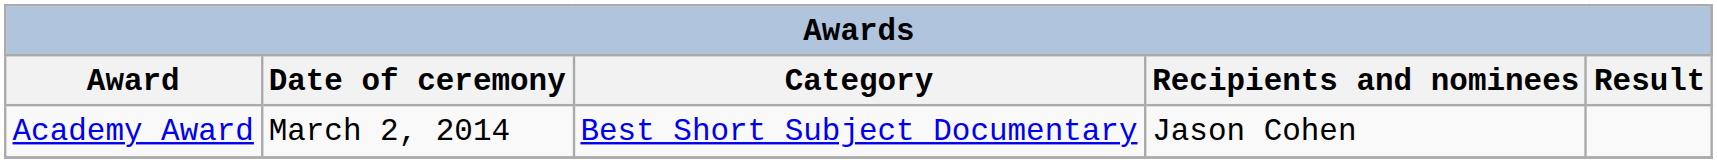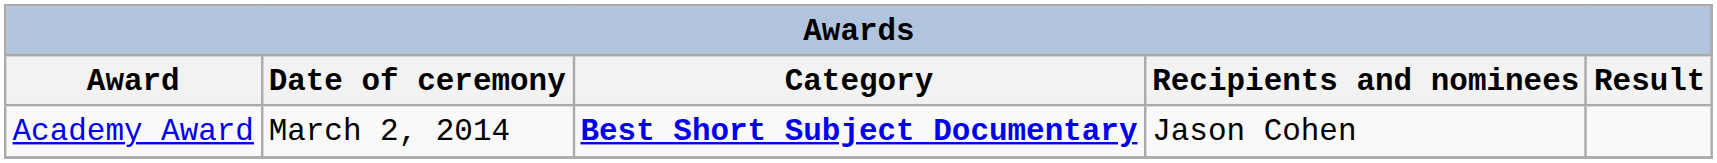(859, 131) normal -> (859, 131) bold
